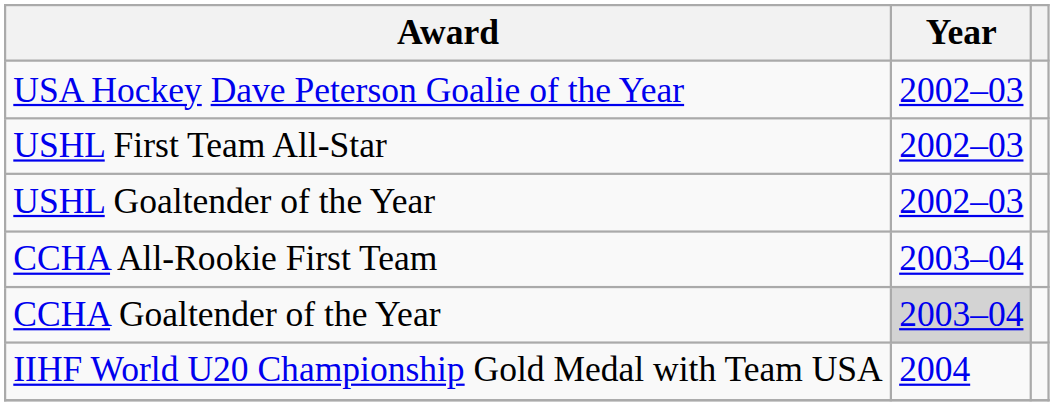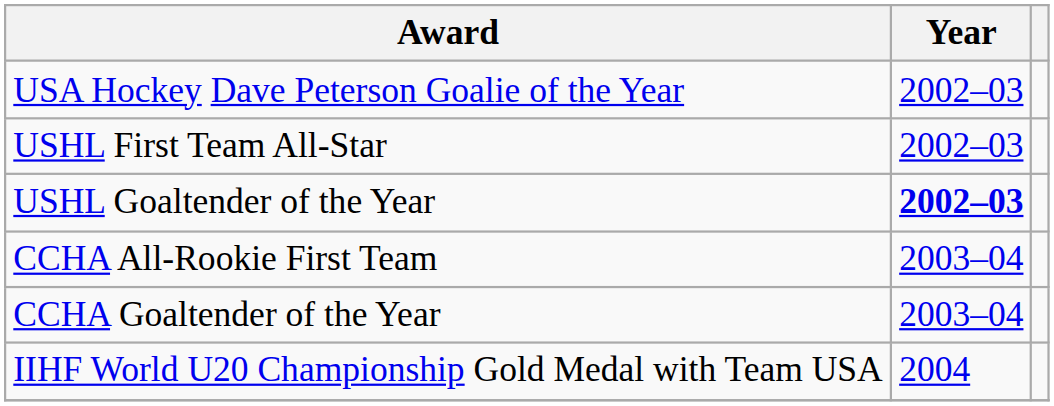(961, 201) normal -> (961, 201) bold
(961, 314) lightgrey background -> (961, 314) no background
